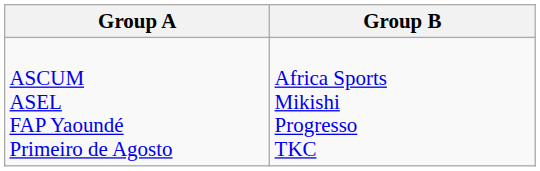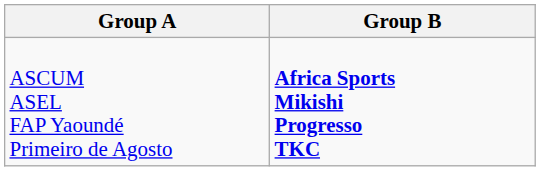(331, 113) normal -> (335, 113) bold
